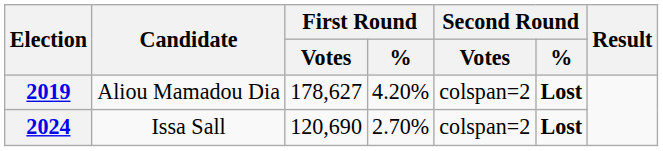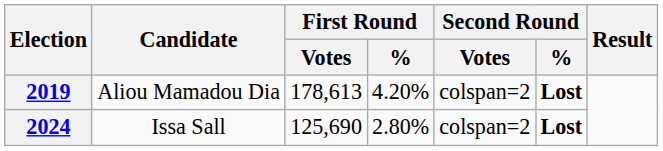(326, 92) 178,627 -> (326, 92) 178,613
(326, 127) 120,690 -> (326, 127) 125,690
(401, 127) 2.70% -> (401, 127) 2.80%
